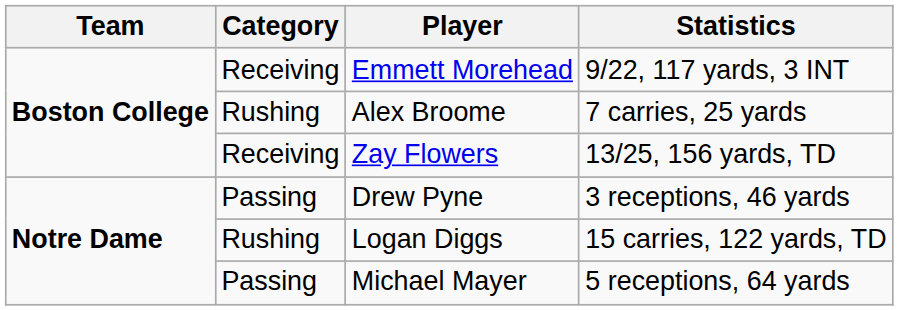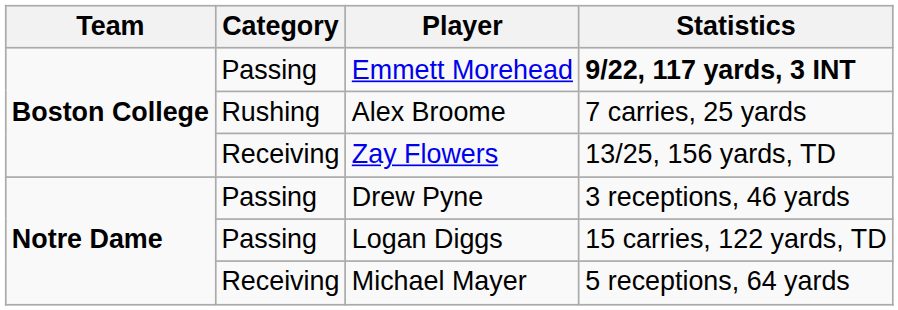(280, 69) Receiving -> (269, 69) Passing
(717, 69) normal -> (721, 69) bold
(271, 239) Rushing -> (269, 239) Passing
(269, 282) Passing -> (280, 282) Receiving
